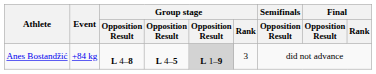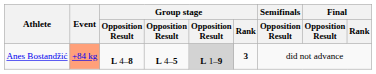(85, 56) no background -> (85, 56) lightsalmon background
(246, 56) normal -> (246, 56) bold
